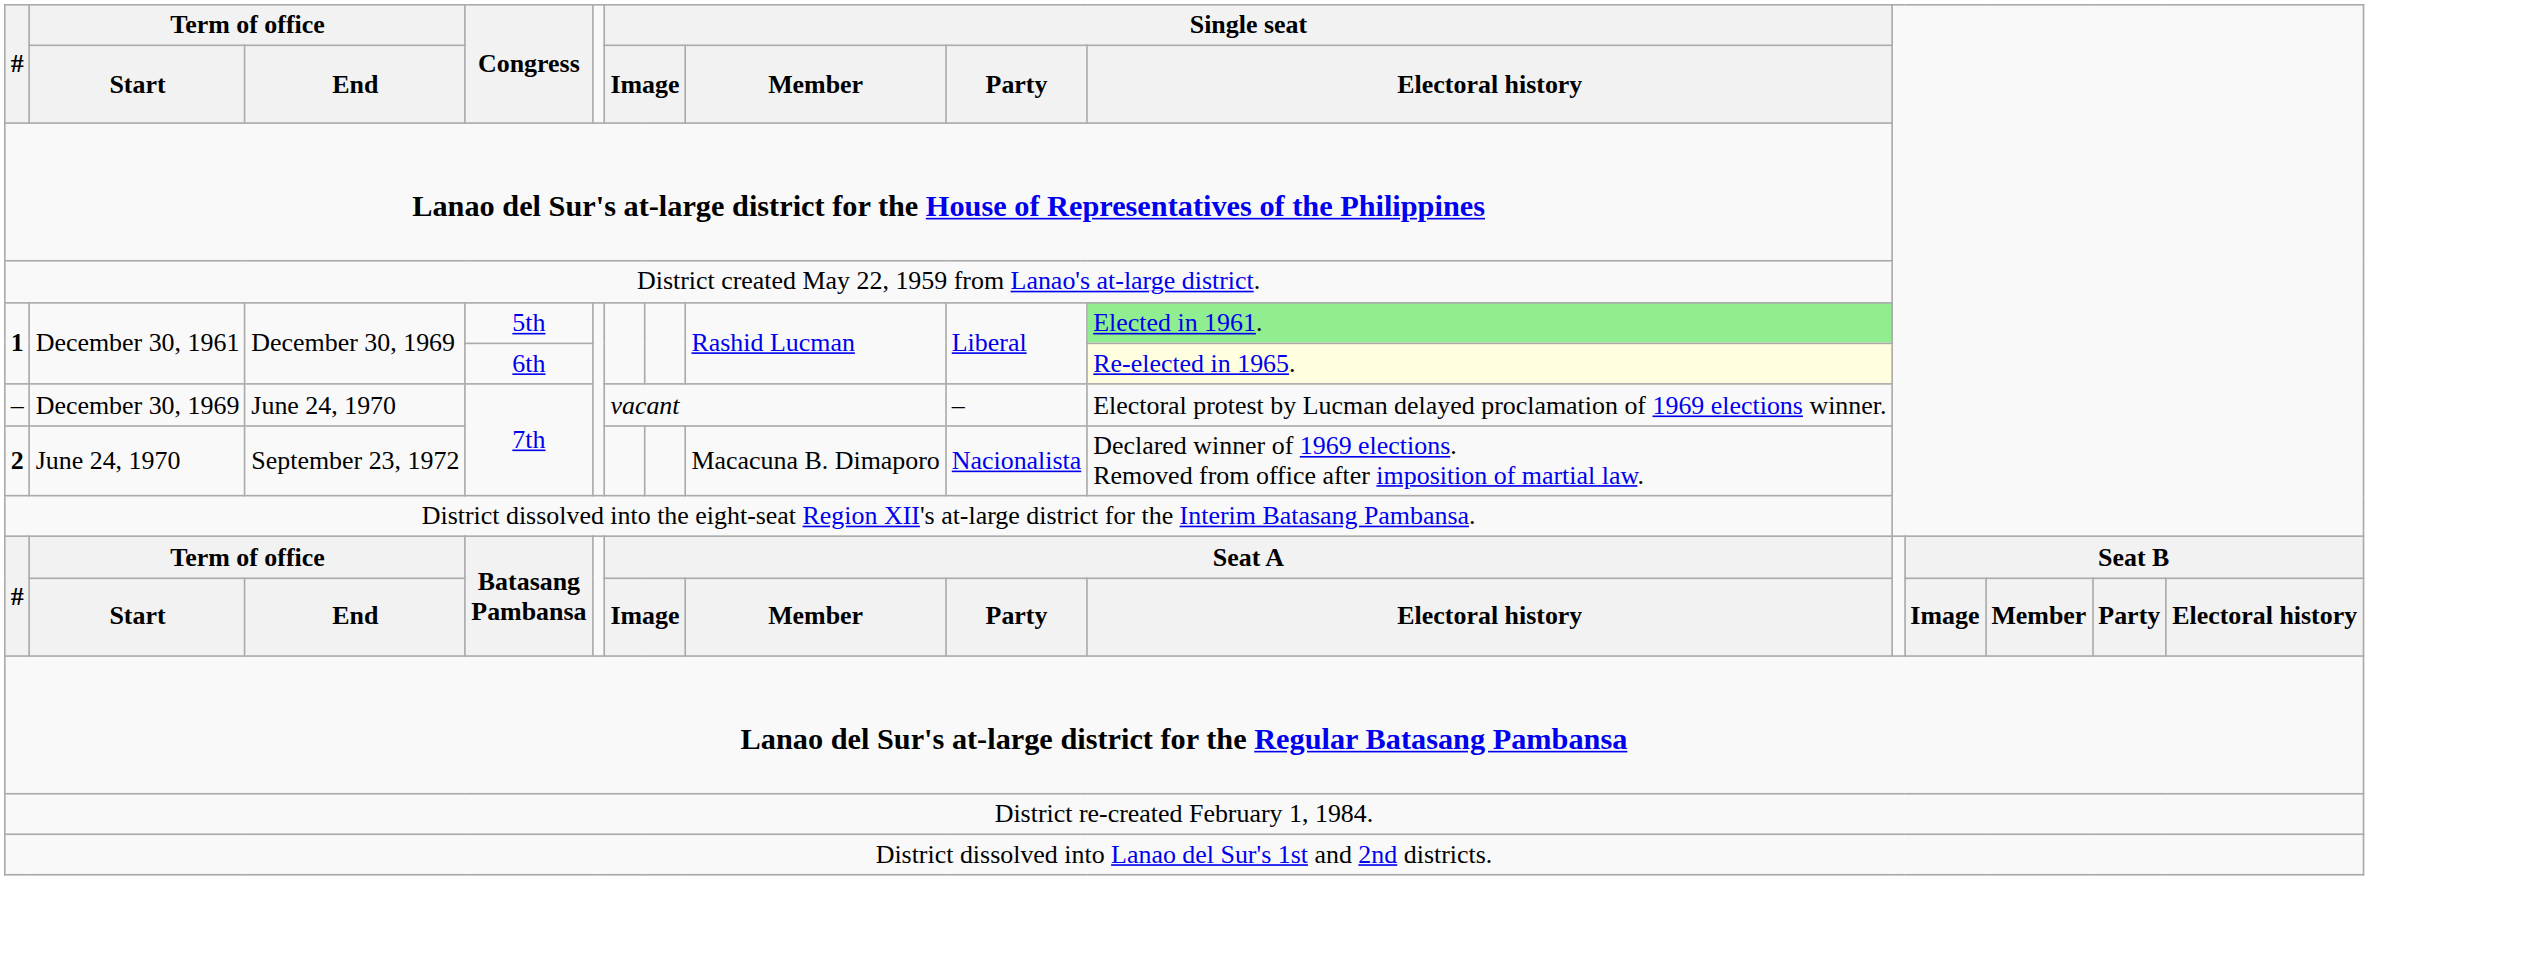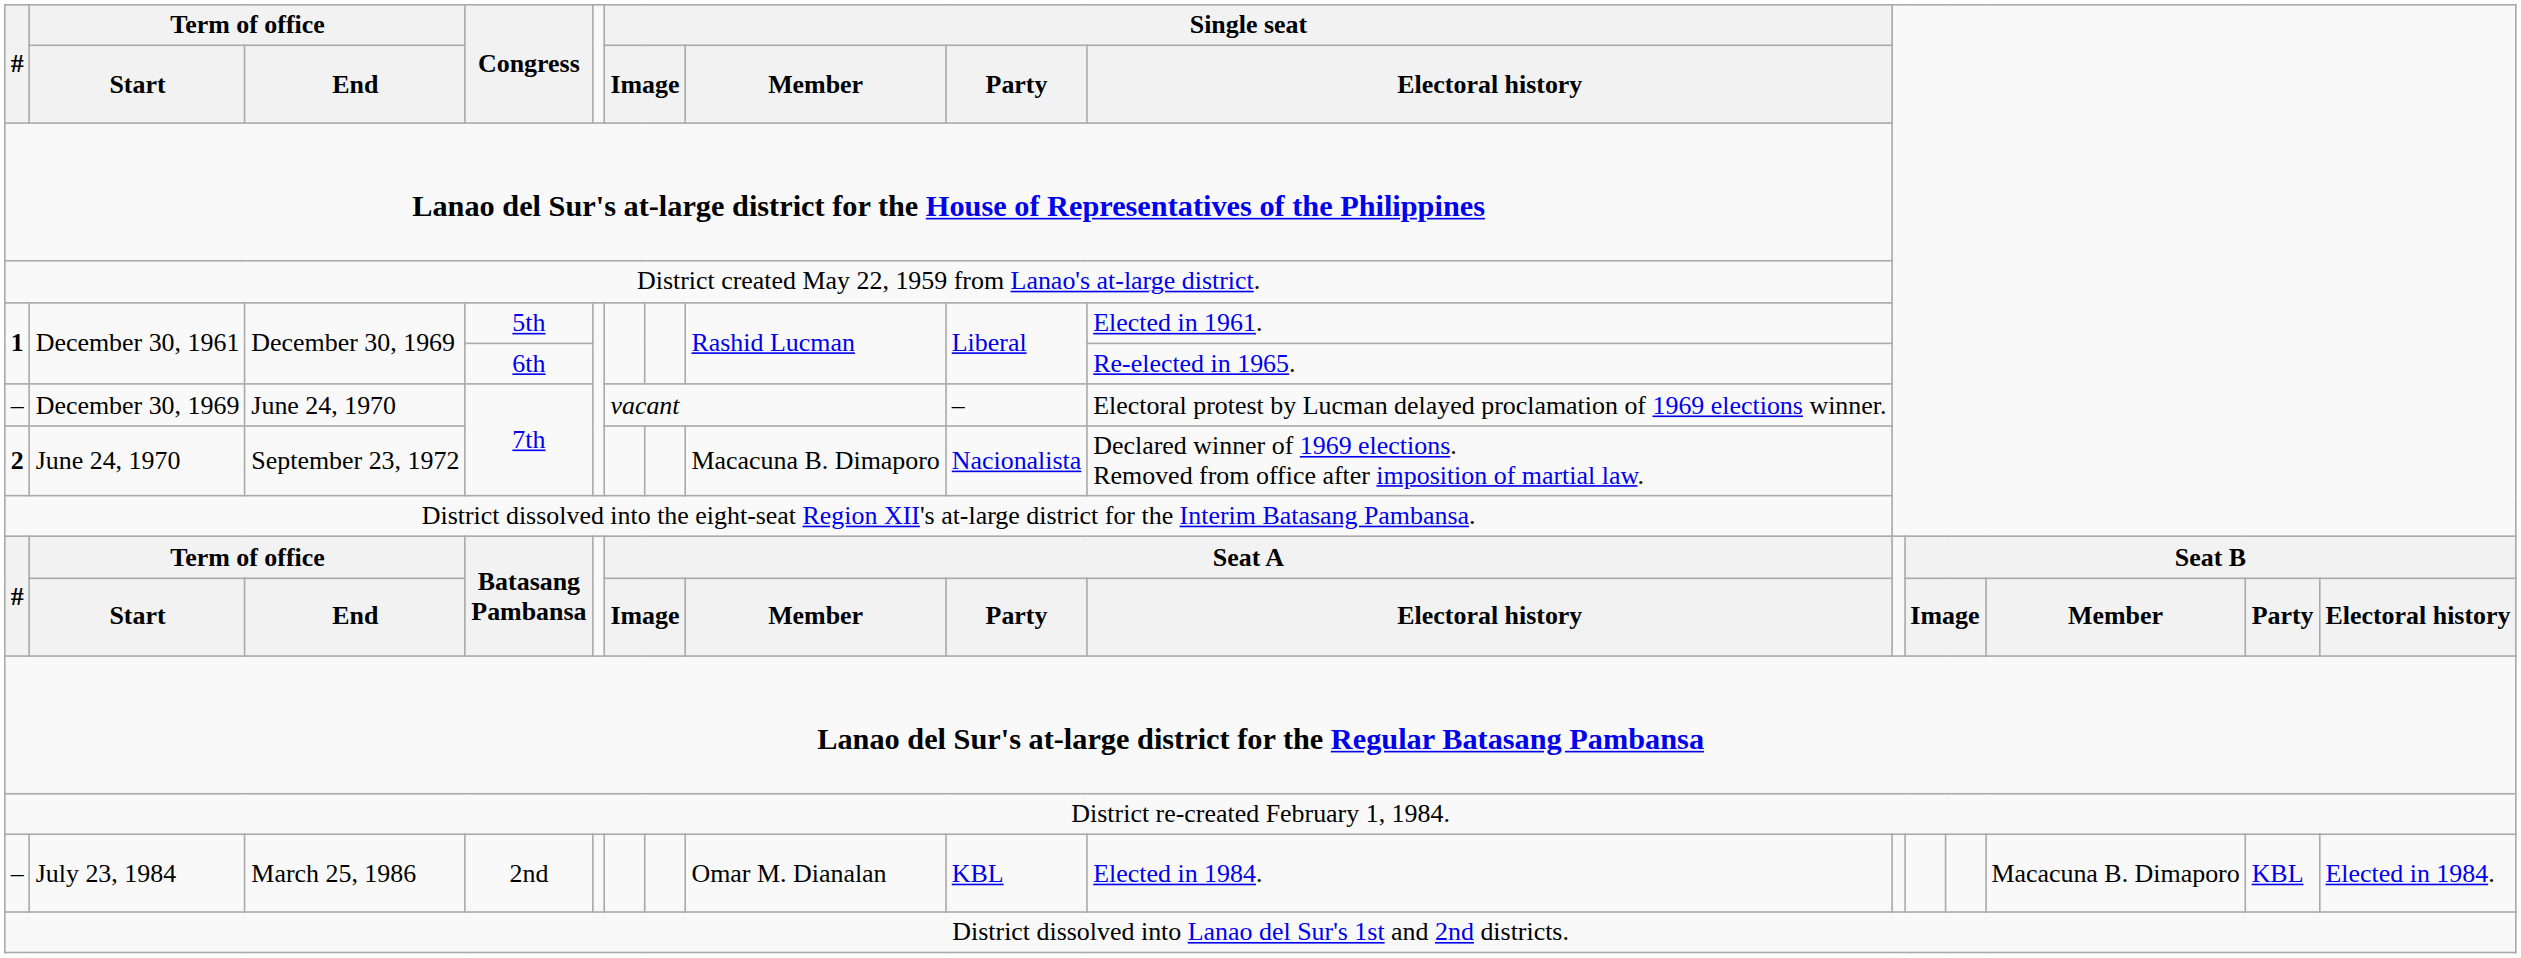(1178, 322) lightgreen background -> (1178, 322) no background
(1194, 363) lightyellow background -> (1194, 363) no background
+ row: (106, 872)
